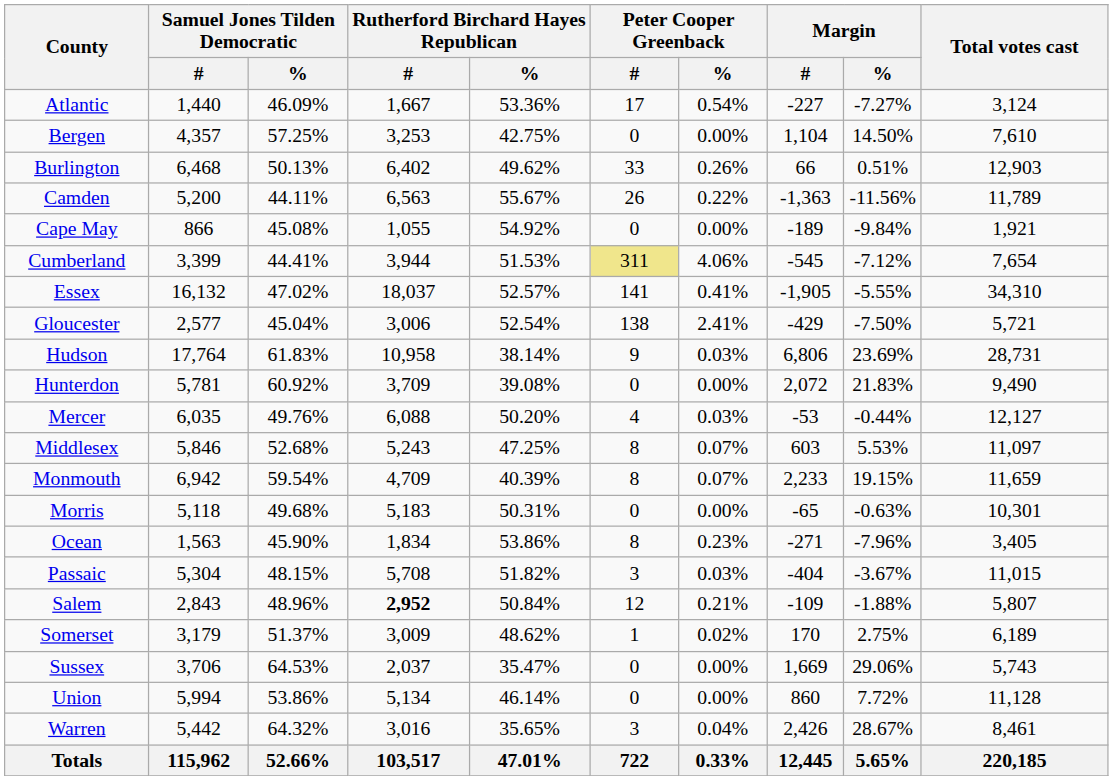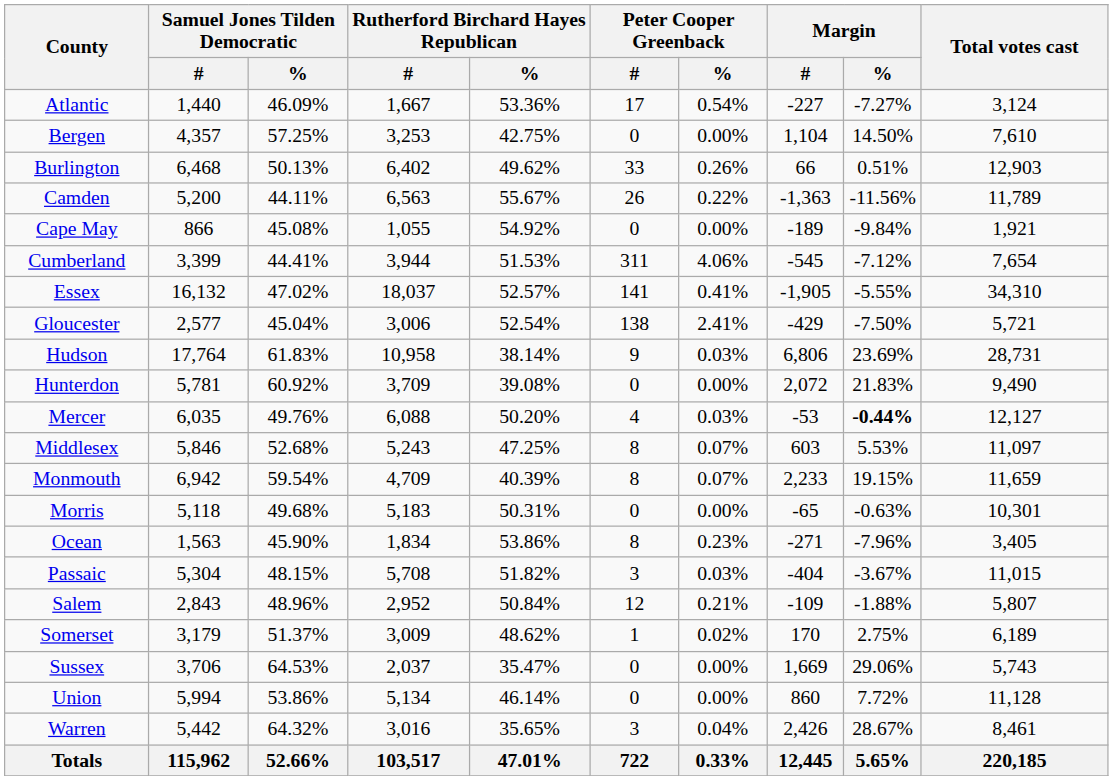(634, 260) khaki background -> (634, 260) no background
(883, 416) normal -> (883, 416) bold
(408, 604) bold -> (408, 604) normal
